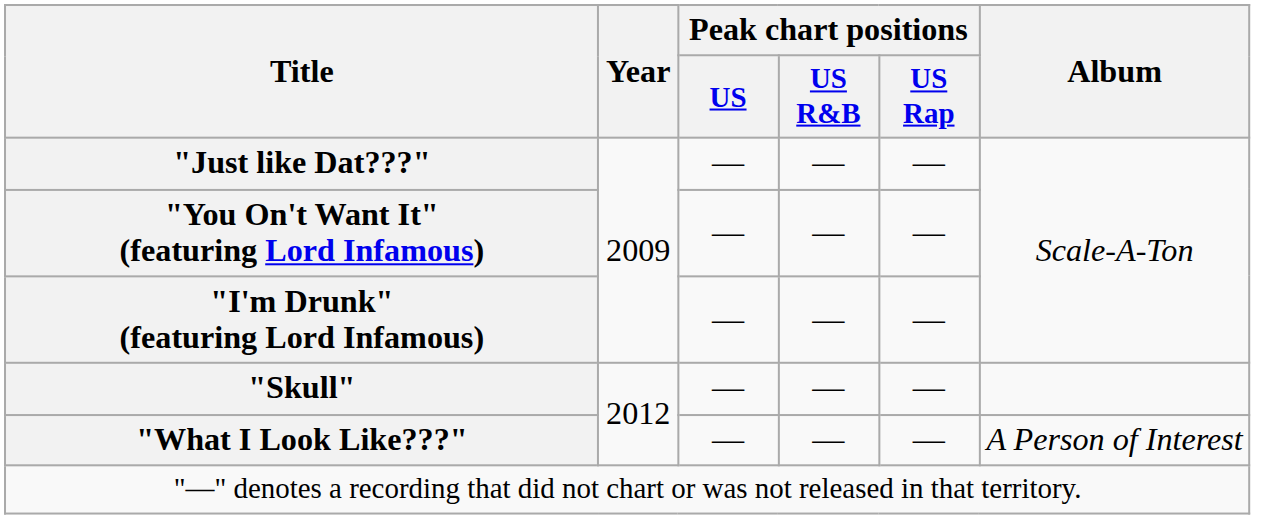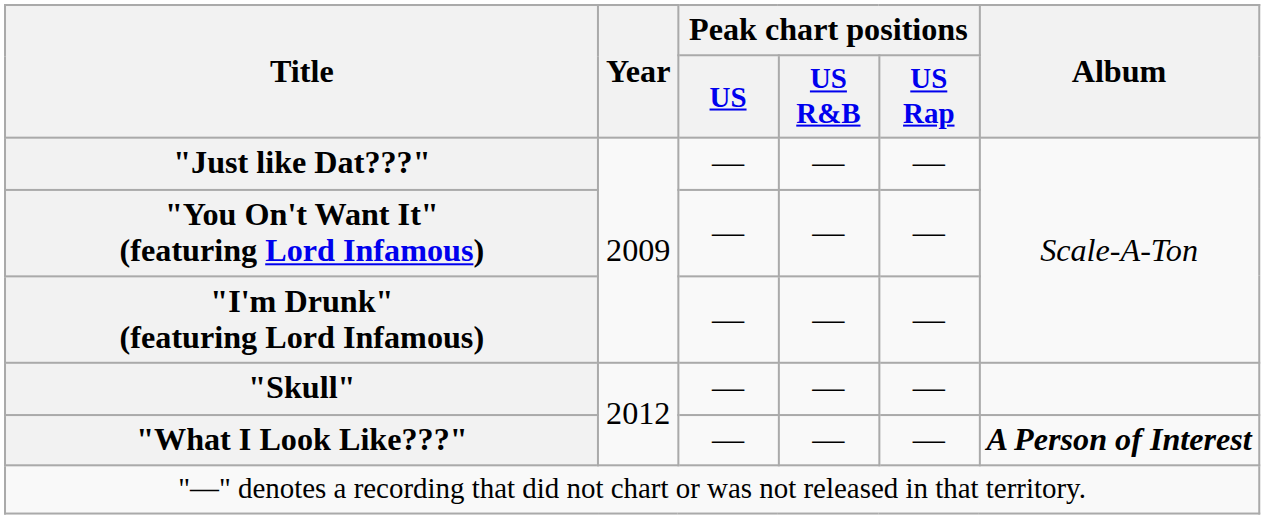(1115, 439) normal -> (1119, 439) bold
